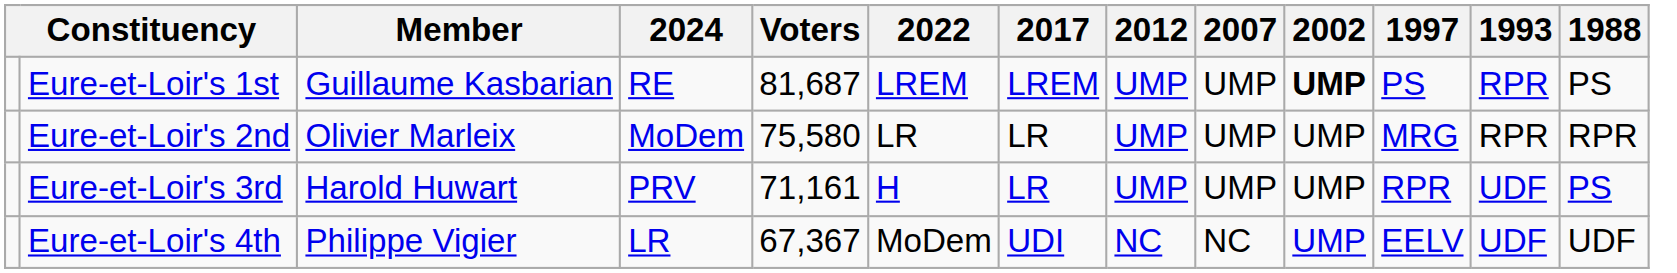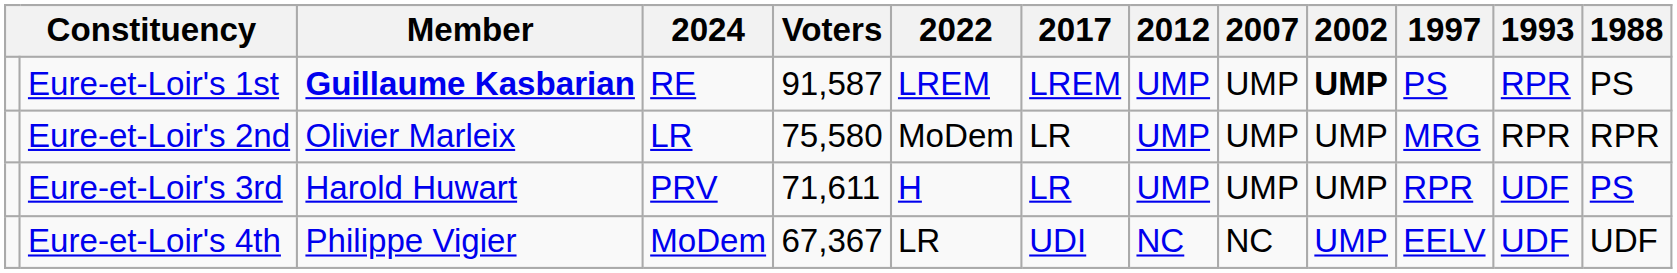(459, 83) normal -> (470, 83) bold
(810, 83) 81,687 -> (832, 83) 91,587
(686, 135) MoDem -> (671, 135) LR
(897, 135) LR -> (956, 135) MoDem
(810, 188) 71,161 -> (831, 188) 71,611
(649, 240) LR -> (708, 240) MoDem
(934, 240) MoDem -> (919, 240) LR
